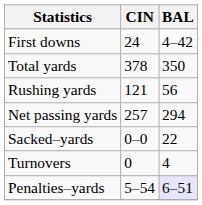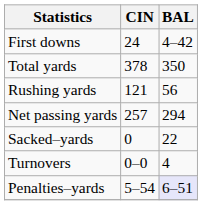(136, 138) 0–0 -> (128, 138) 0
(128, 163) 0 -> (136, 163) 0–0
